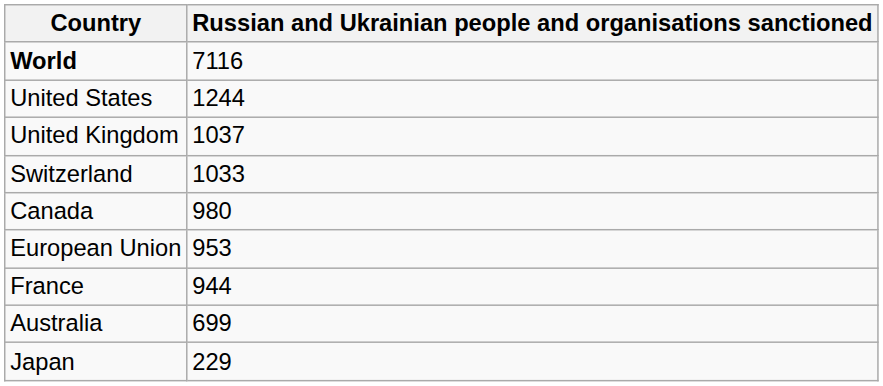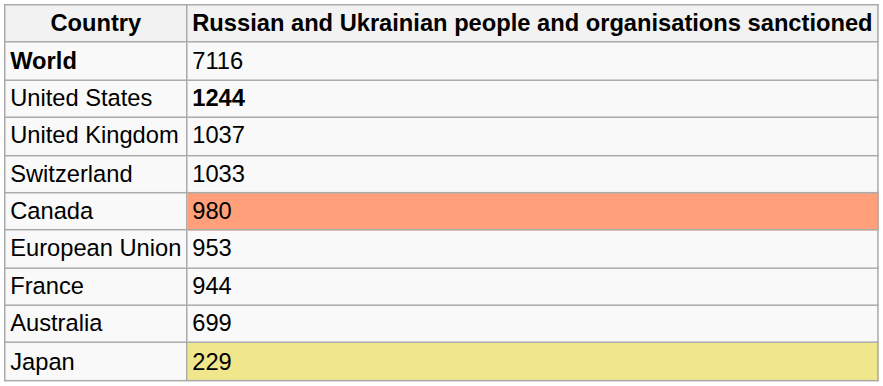(219, 98) normal -> (219, 98) bold
(212, 211) no background -> (212, 211) lightsalmon background
(212, 361) no background -> (212, 361) khaki background
